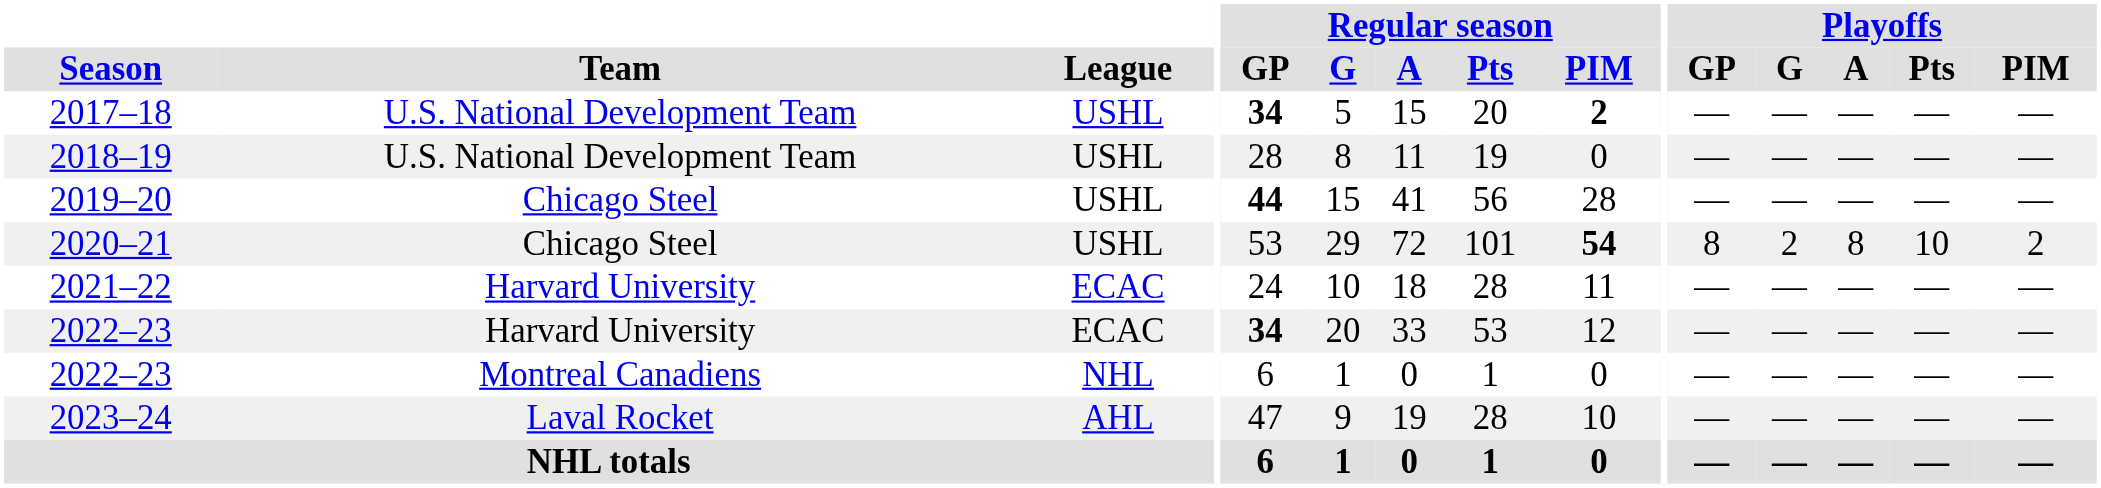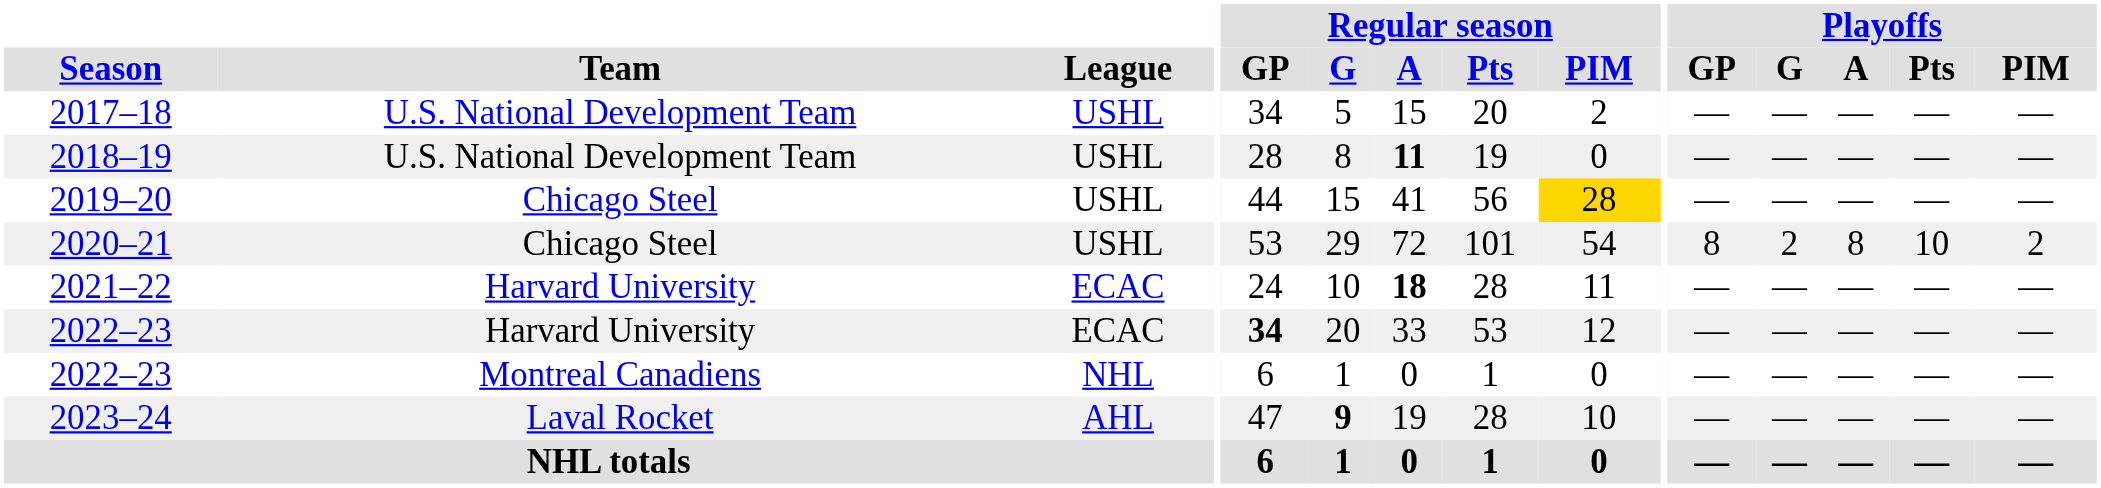(1265, 112) bold -> (1265, 112) normal
(1599, 112) bold -> (1599, 112) normal
(1409, 156) normal -> (1409, 156) bold
(1265, 199) bold -> (1265, 199) normal
(1599, 199) no background -> (1599, 199) gold background
(1599, 243) bold -> (1599, 243) normal
(1409, 286) normal -> (1409, 286) bold
(1343, 417) normal -> (1343, 417) bold
